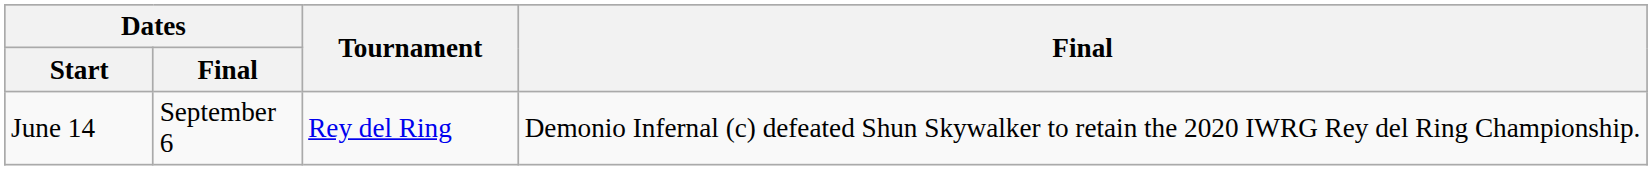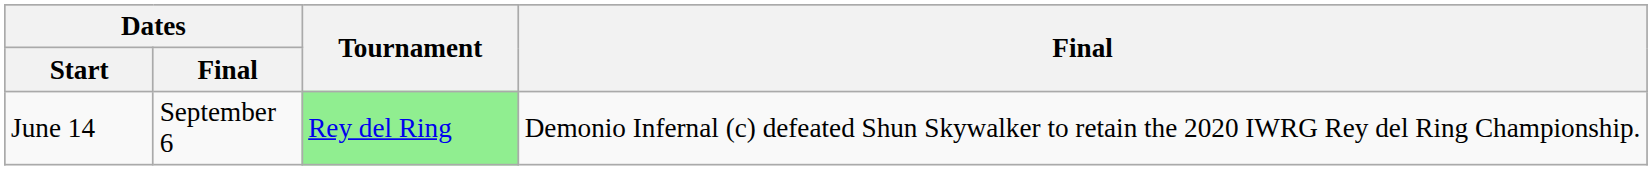(380, 127) no background -> (380, 127) lightgreen background
